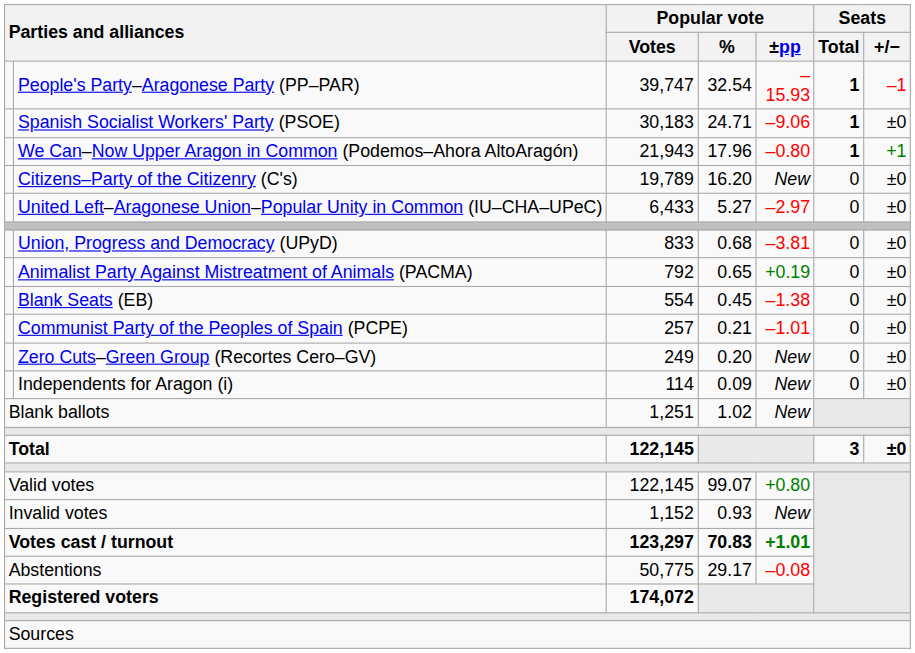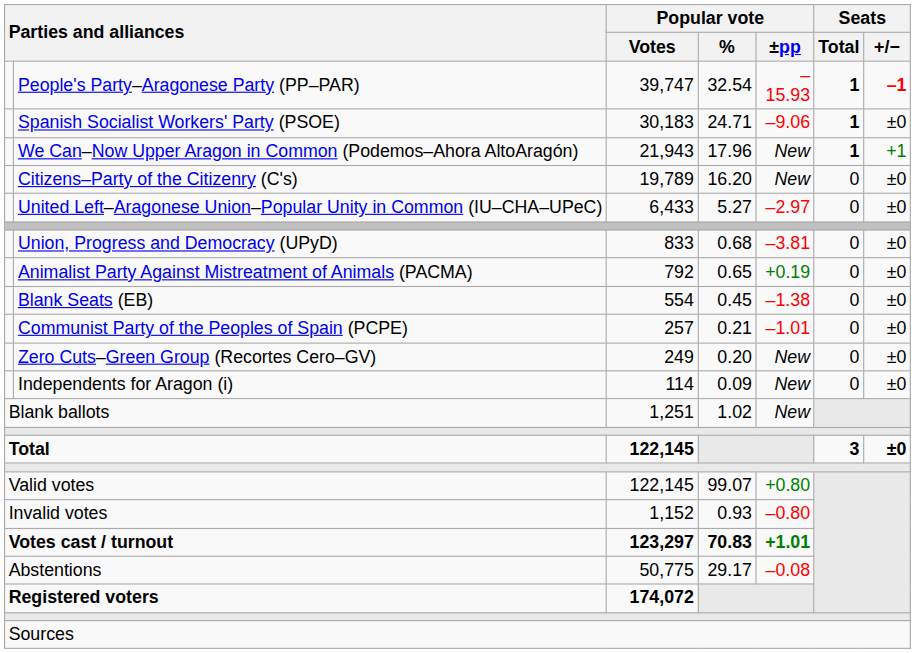(897, 84) normal -> (897, 84) bold
(788, 151) –0.80 -> (792, 151) New
(792, 513) New -> (788, 513) –0.80
